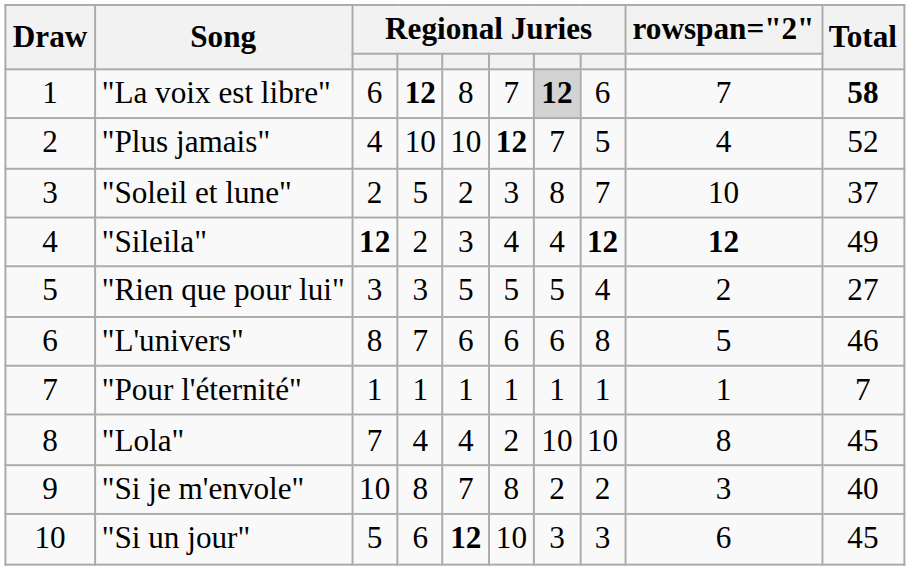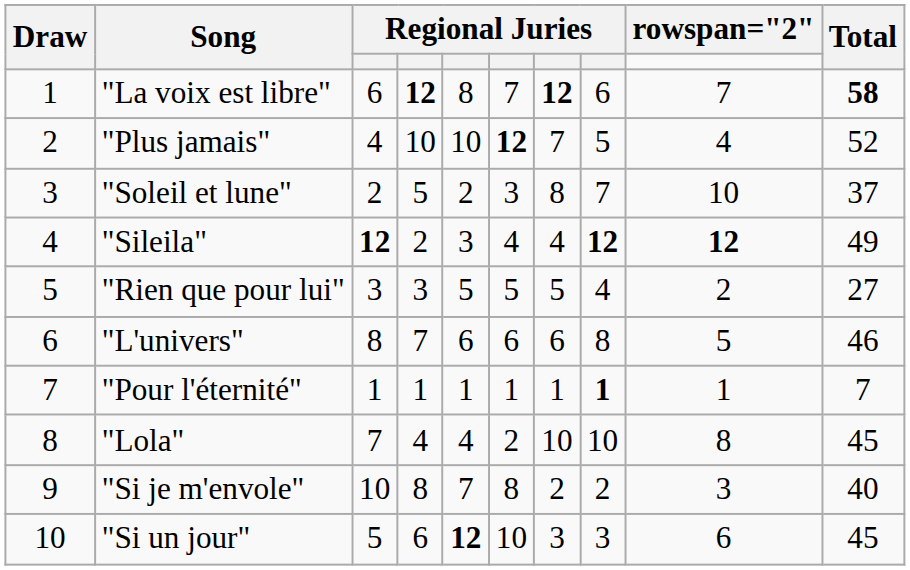(557, 93) lightgrey background -> (557, 93) no background
(603, 389) normal -> (603, 389) bold
